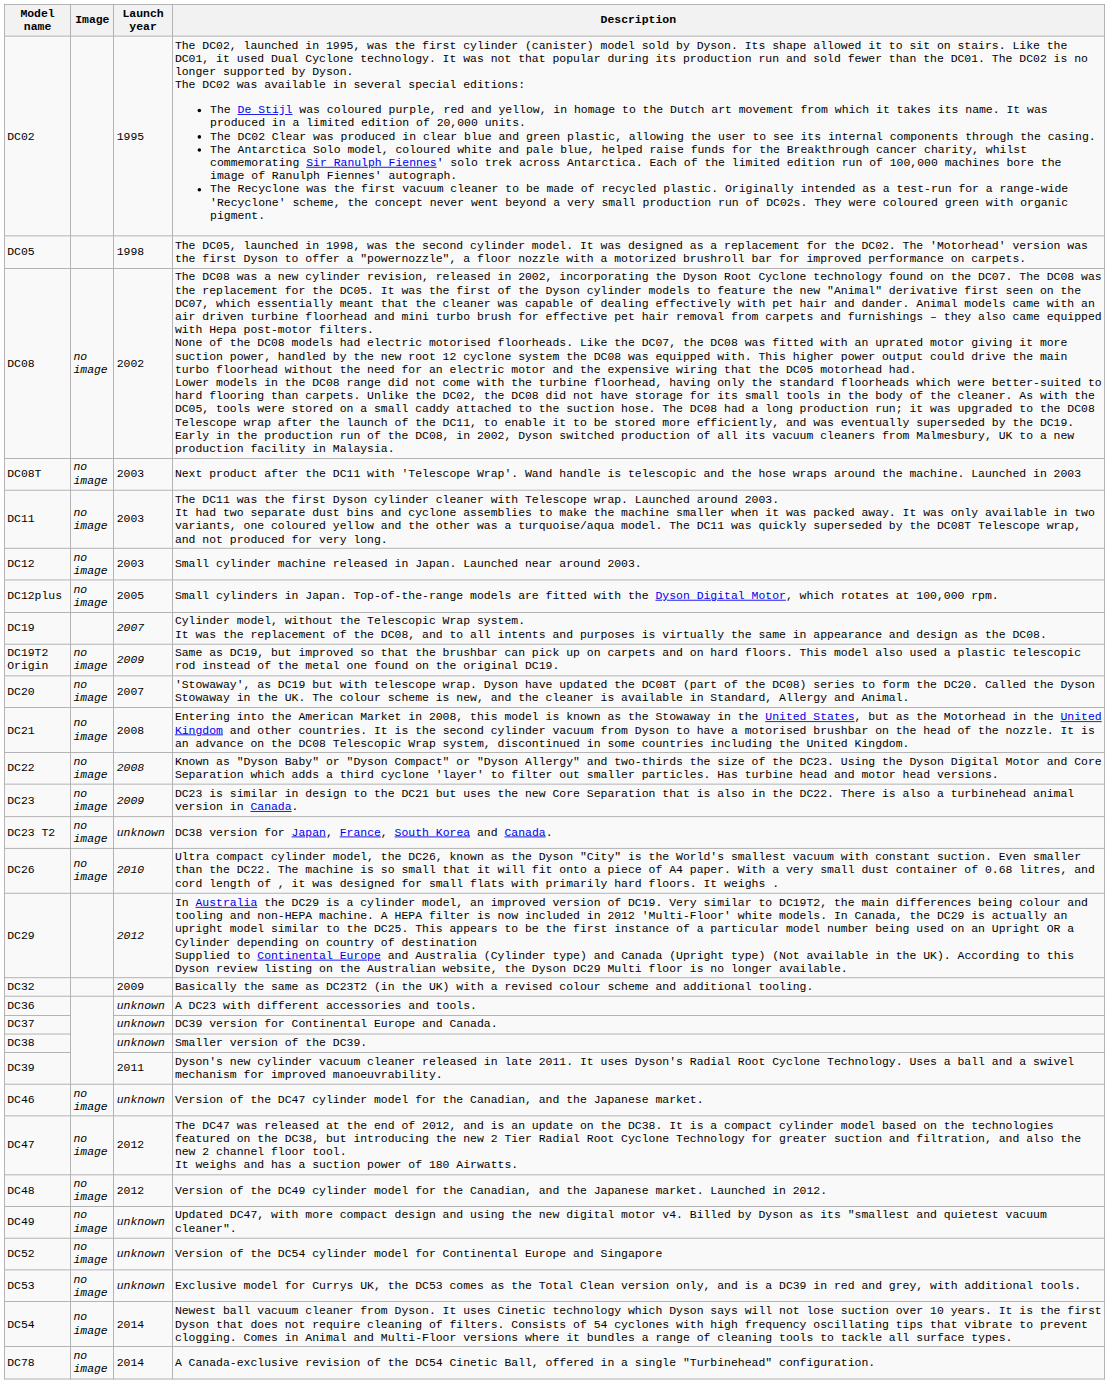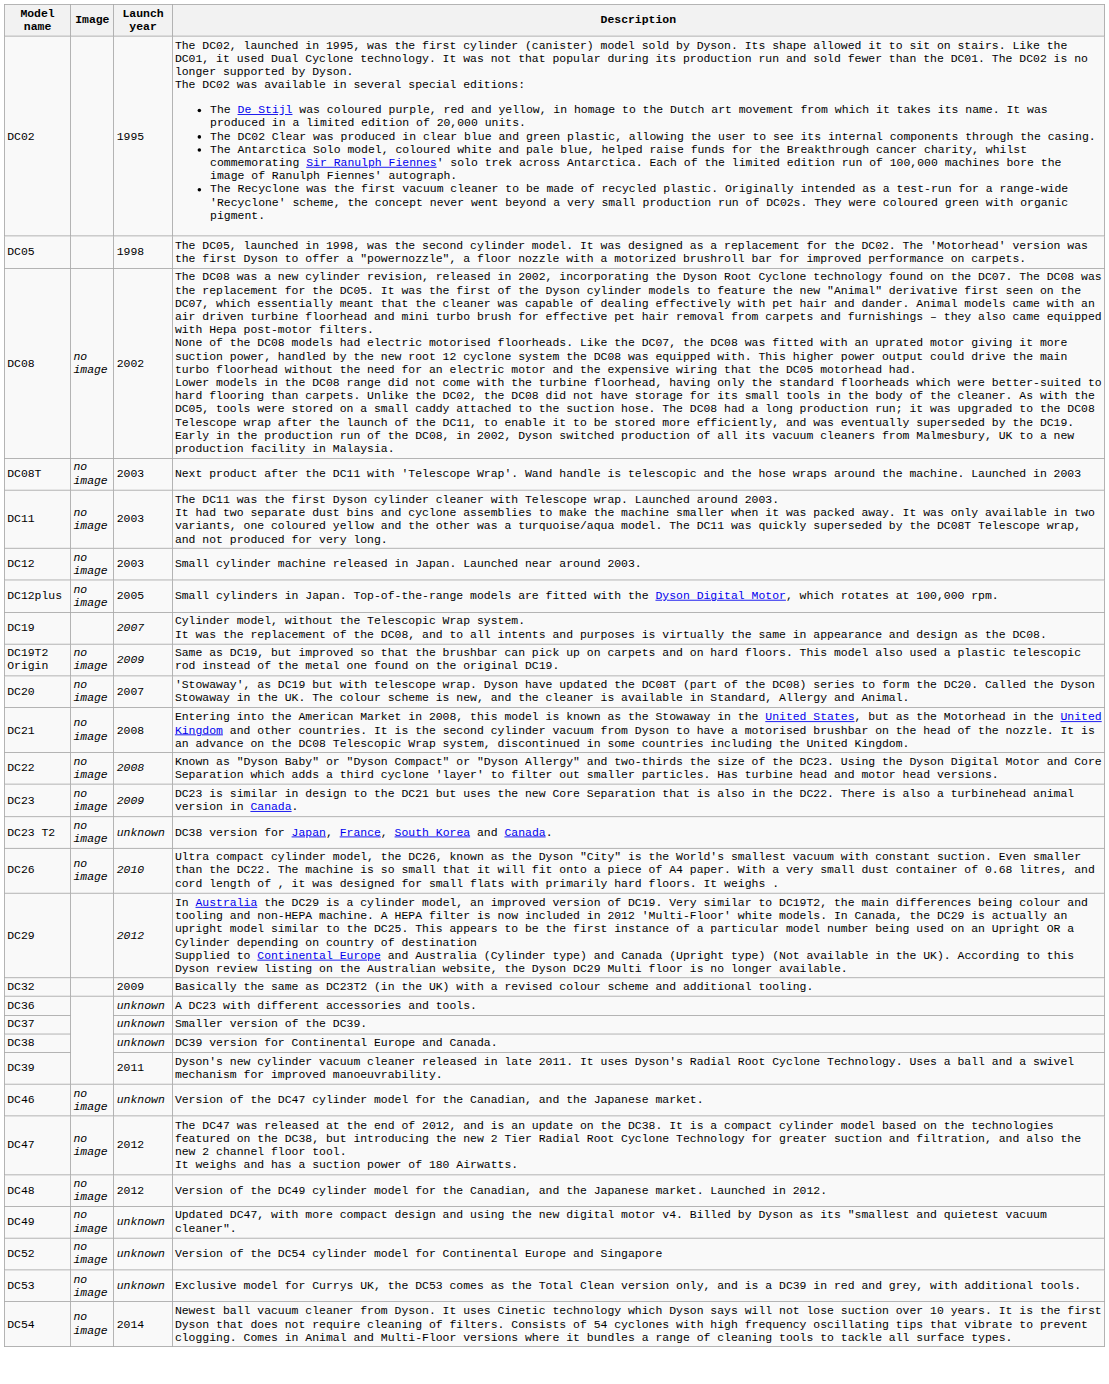(336, 1024) DC39 version for Continental Europe and Canada. -> (271, 1024) Smaller version of the DC39.
(271, 1043) Smaller version of the DC39. -> (336, 1043) DC39 version for Continental Europe and Canada.
- row: (21, 1363)
